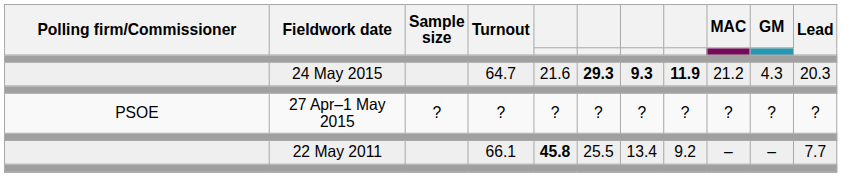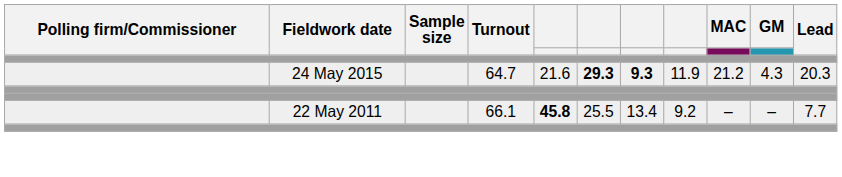(685, 74) bold -> (685, 74) normal
- row: (337, 113)
